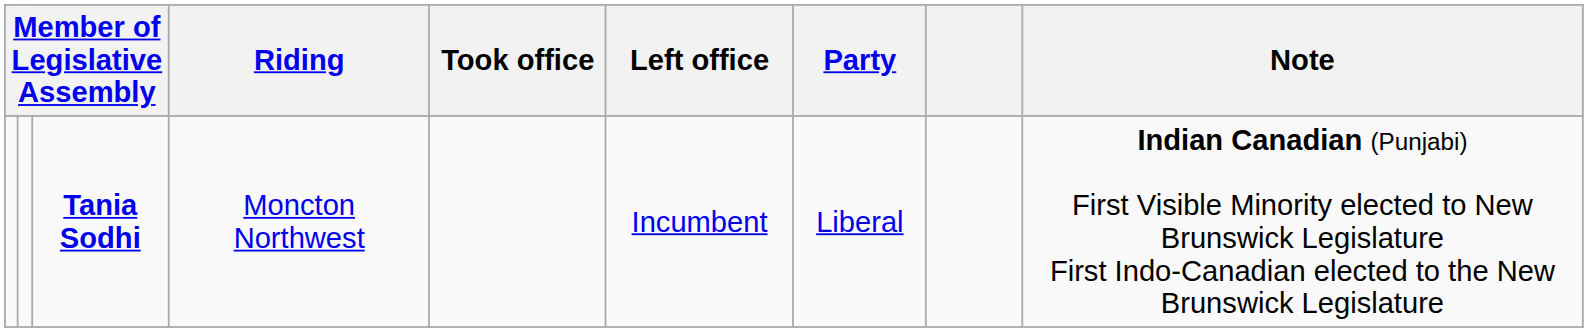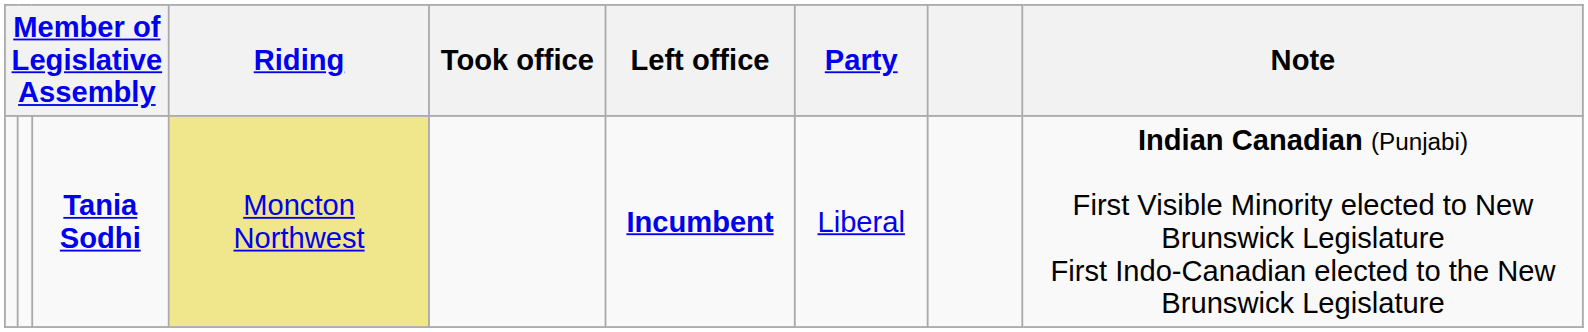(299, 221) no background -> (299, 221) khaki background
(700, 221) normal -> (700, 221) bold
